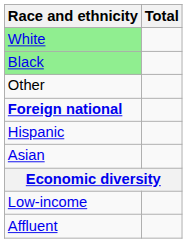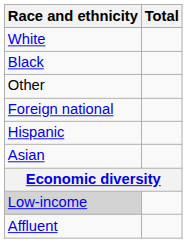(27, 39) lightgreen background -> (27, 39) no background
(26, 62) lightgreen background -> (26, 62) no background
(65, 109) bold -> (61, 109) normal
(48, 202) no background -> (48, 202) lightgrey background
